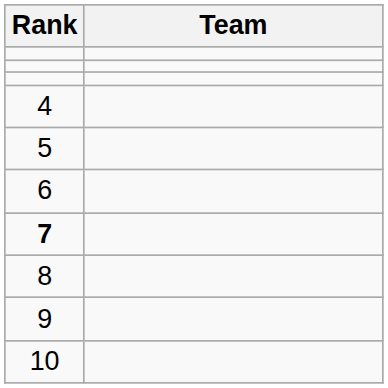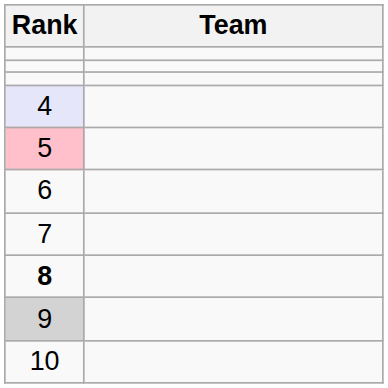(45, 105) no background -> (45, 105) lavender background
(45, 148) no background -> (45, 148) pink background
(45, 233) bold -> (45, 233) normal
(45, 276) normal -> (45, 276) bold
(45, 318) no background -> (45, 318) lightgrey background
